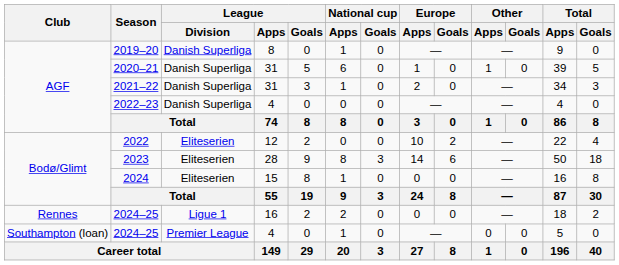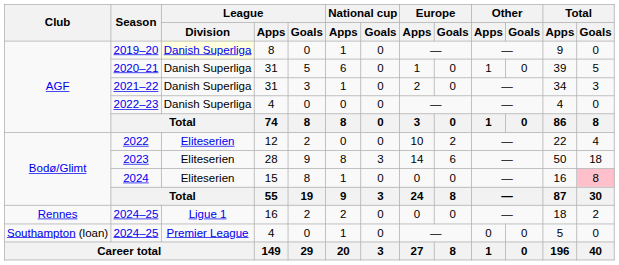(208, 50) no background -> (208, 50) lightyellow background
(596, 178) no background -> (596, 178) pink background
